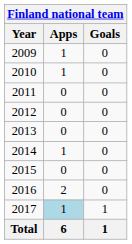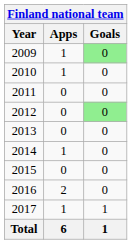(105, 53) no background -> (105, 53) lightgreen background
(105, 111) no background -> (105, 111) lightgreen background
(63, 209) lightblue background -> (63, 209) no background
